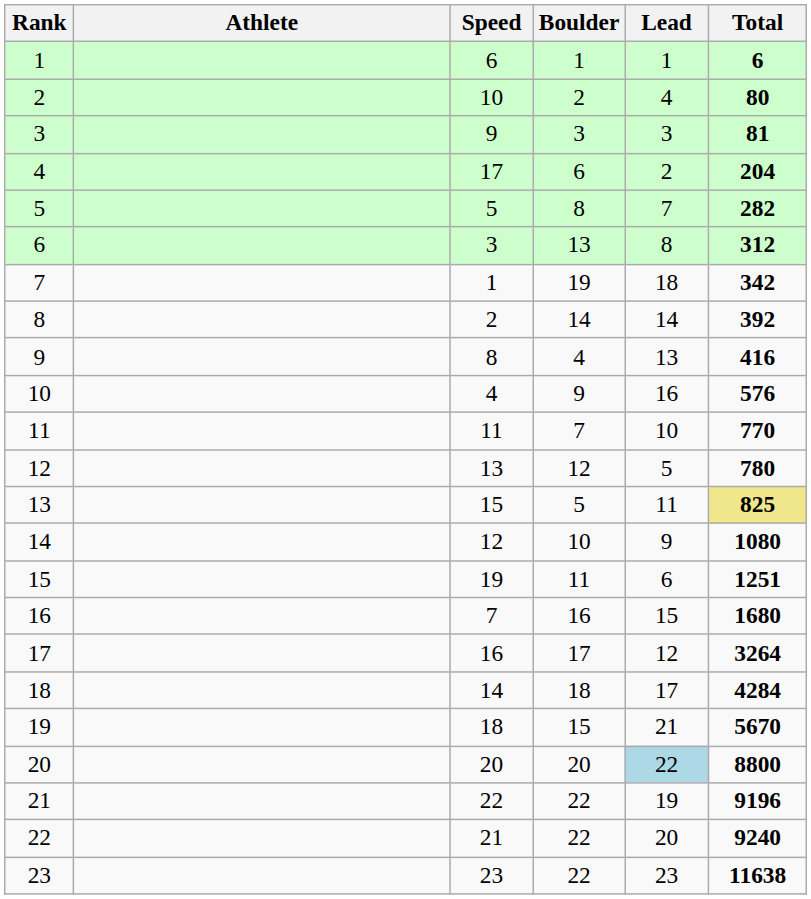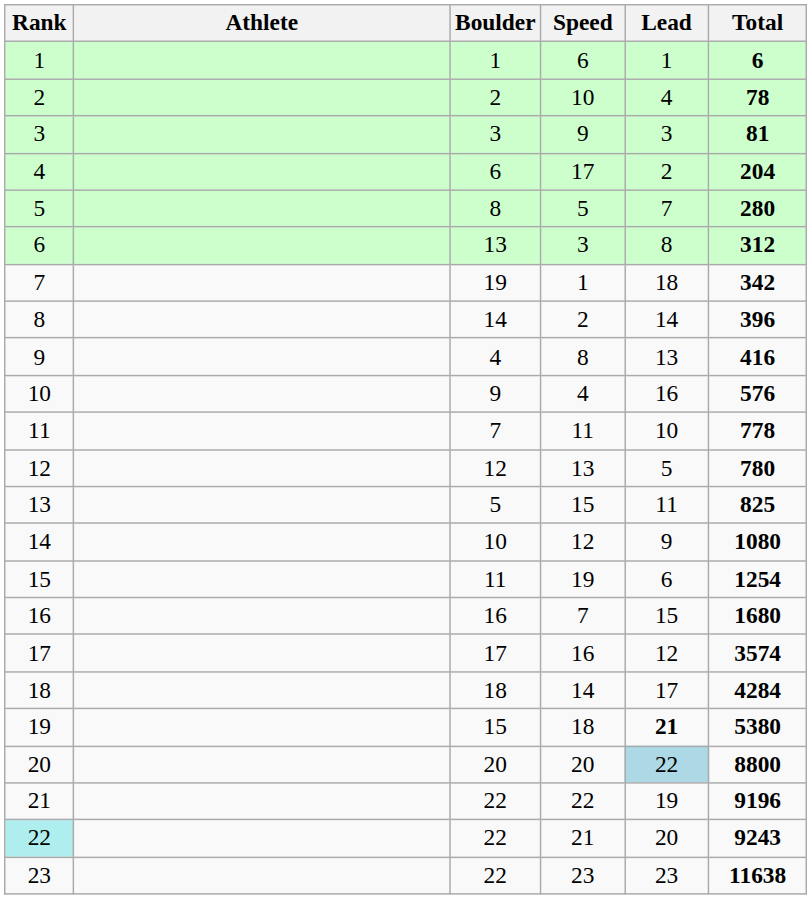columns swapped: (492, 23) <-> (579, 23)
(758, 97) 80 -> (758, 97) 78
(758, 208) 282 -> (758, 208) 280
(758, 319) 392 -> (758, 319) 396
(758, 430) 770 -> (758, 430) 778
(758, 504) khaki background -> (758, 504) no background
(758, 578) 1251 -> (758, 578) 1254
(758, 652) 3264 -> (758, 652) 3574
(667, 726) normal -> (667, 726) bold
(758, 726) 5670 -> (758, 726) 5380
(39, 838) no background -> (39, 838) paleturquoise background
(758, 838) 9240 -> (758, 838) 9243
